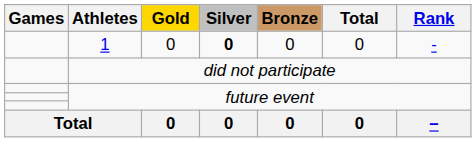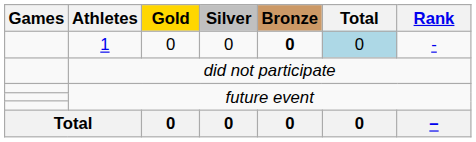(229, 45) bold -> (229, 45) normal
(290, 45) normal -> (290, 45) bold
(359, 45) no background -> (359, 45) lightblue background
